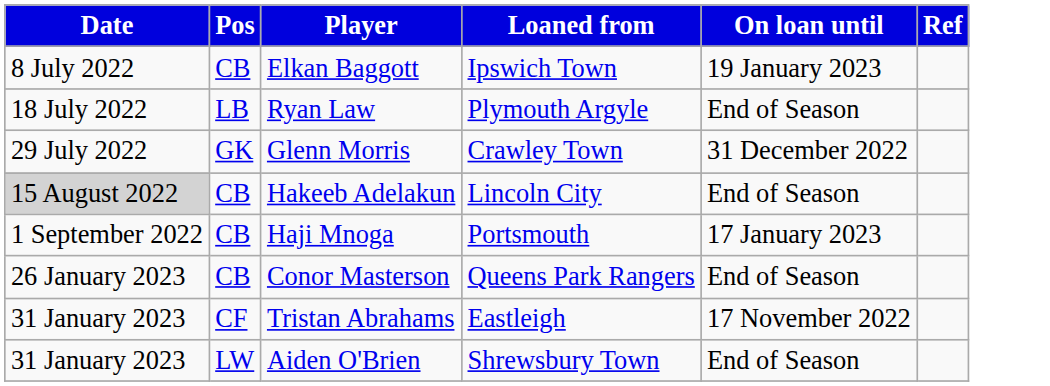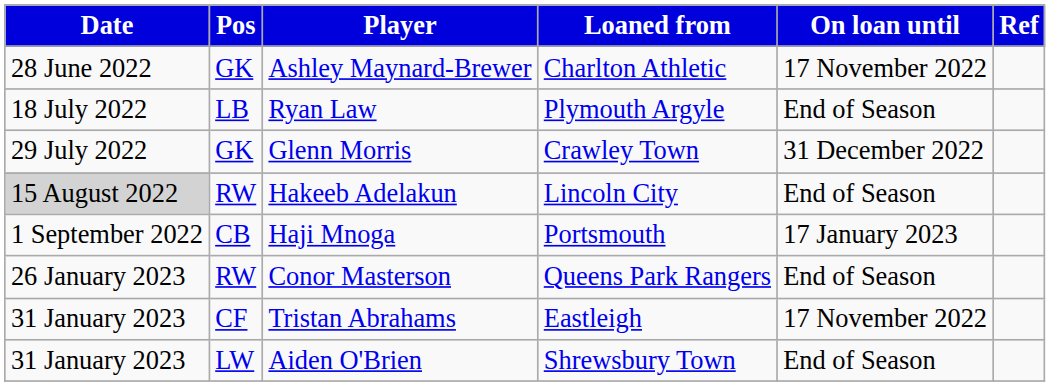+ row: (400, 67)
- row: (343, 67)
(233, 192) CB -> (236, 192) RW
(233, 276) CB -> (236, 276) RW
